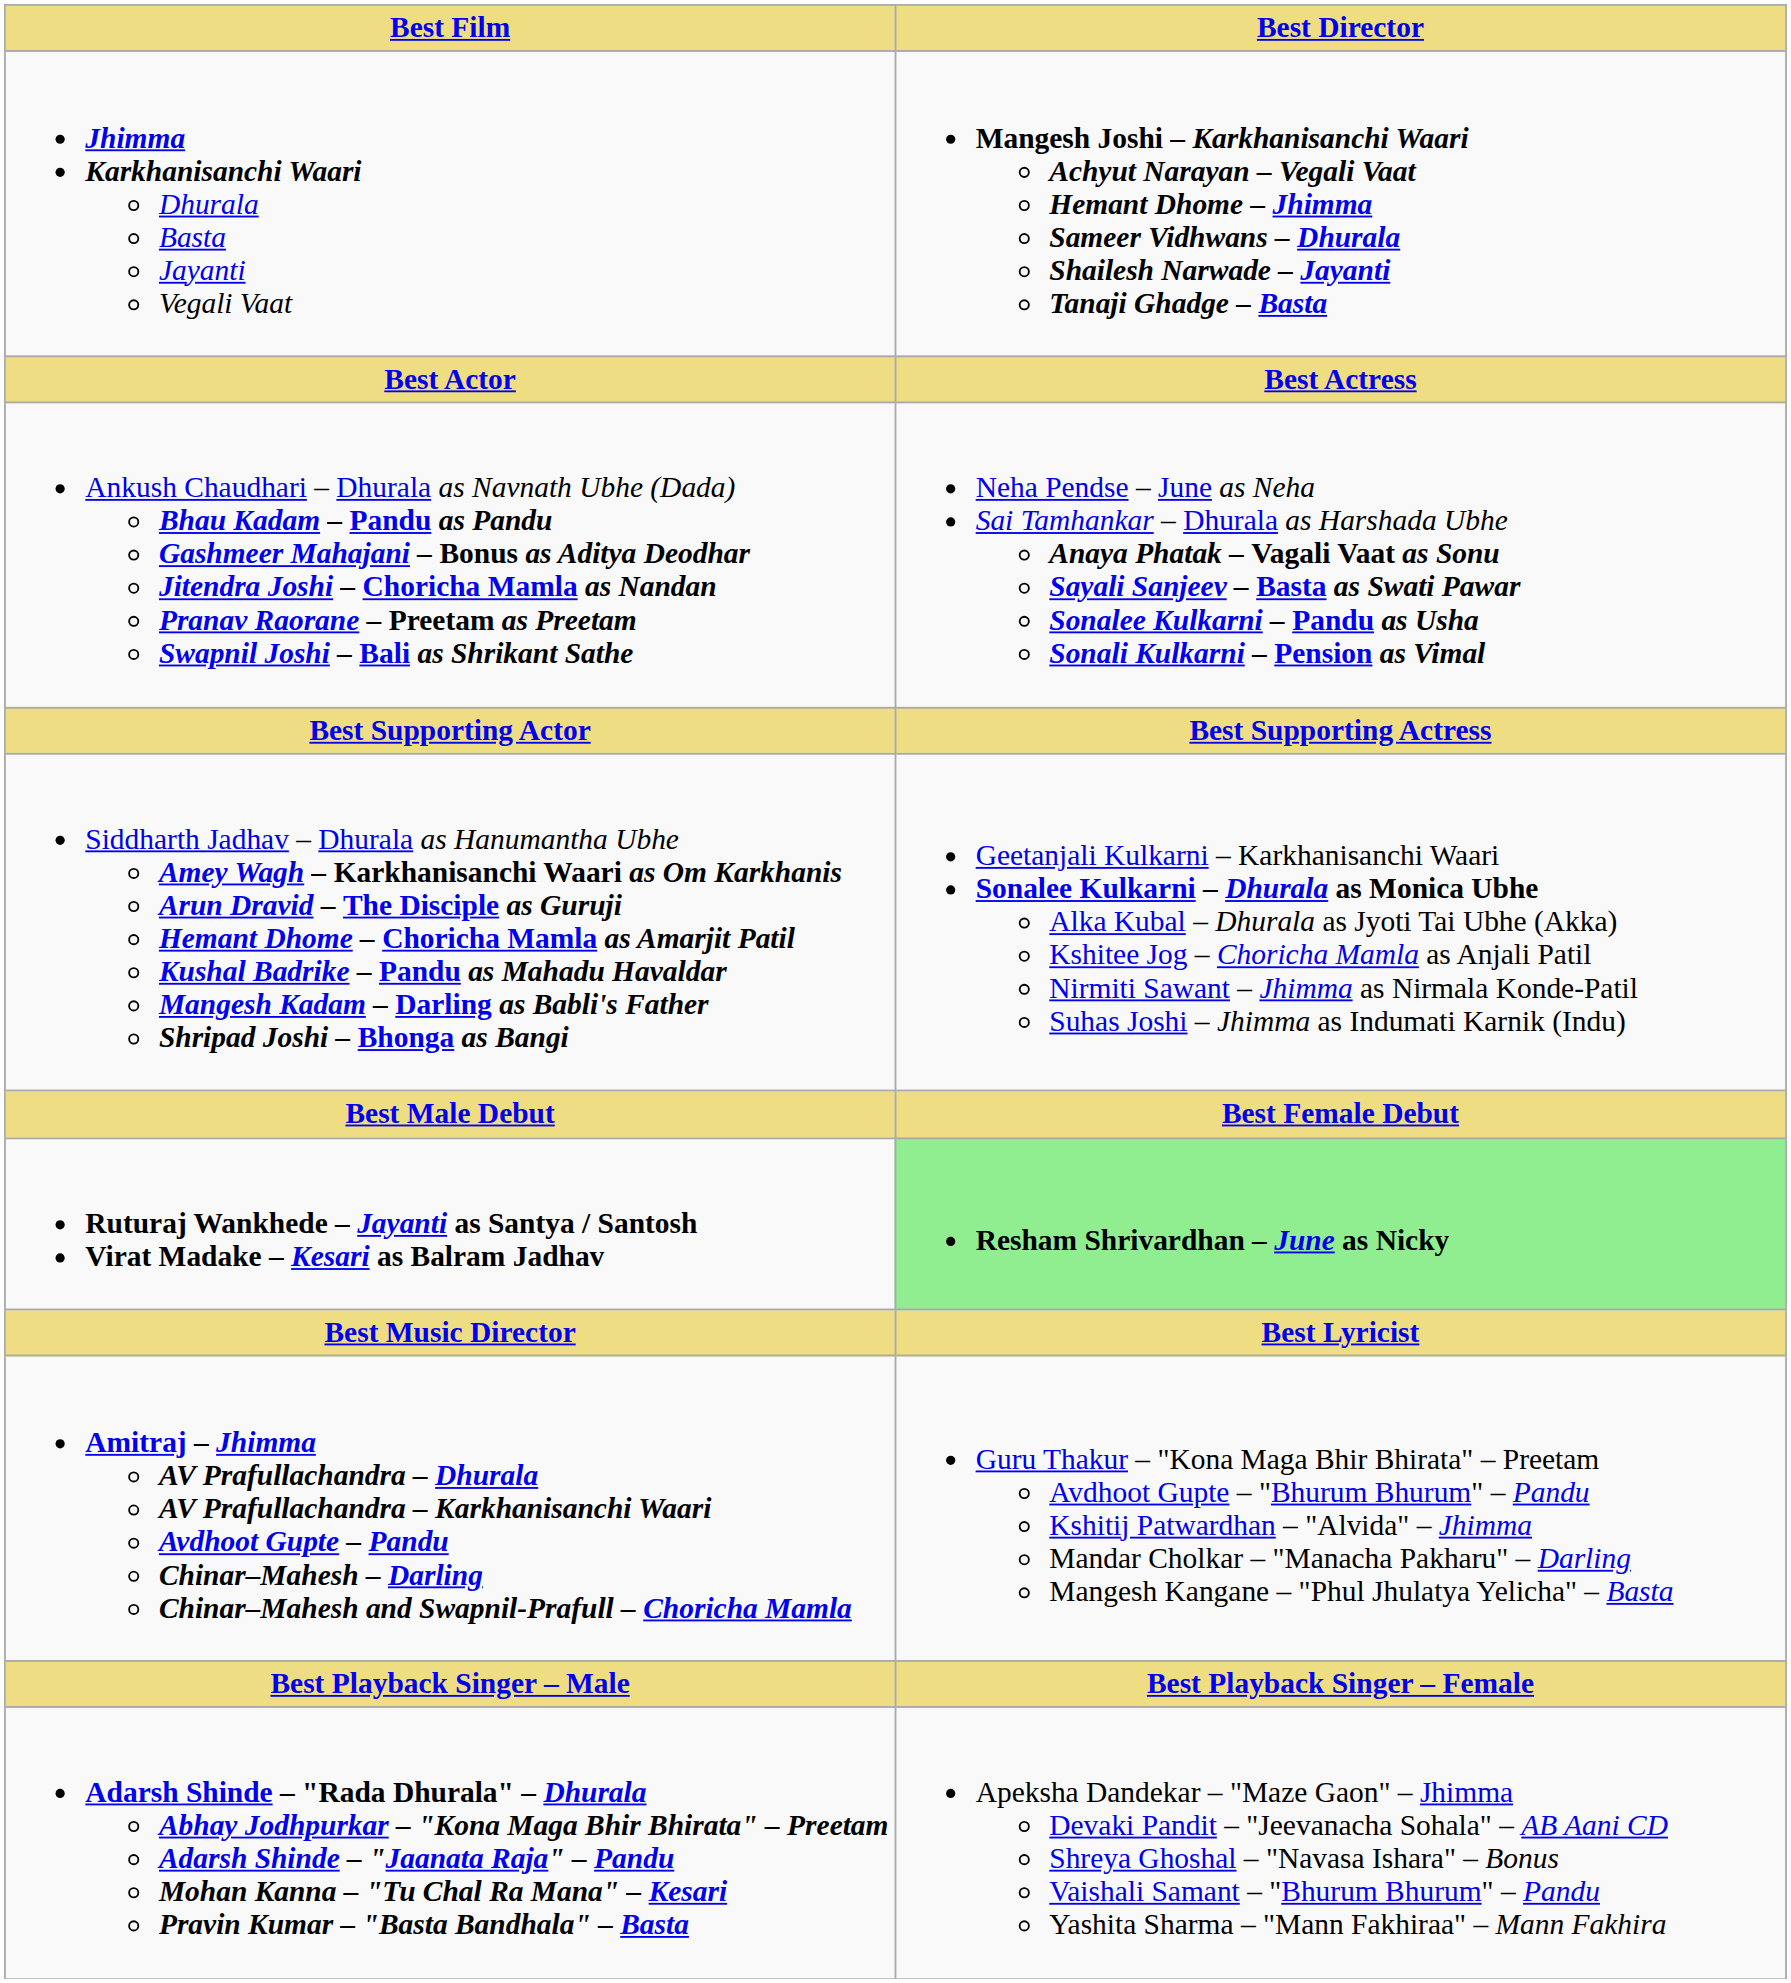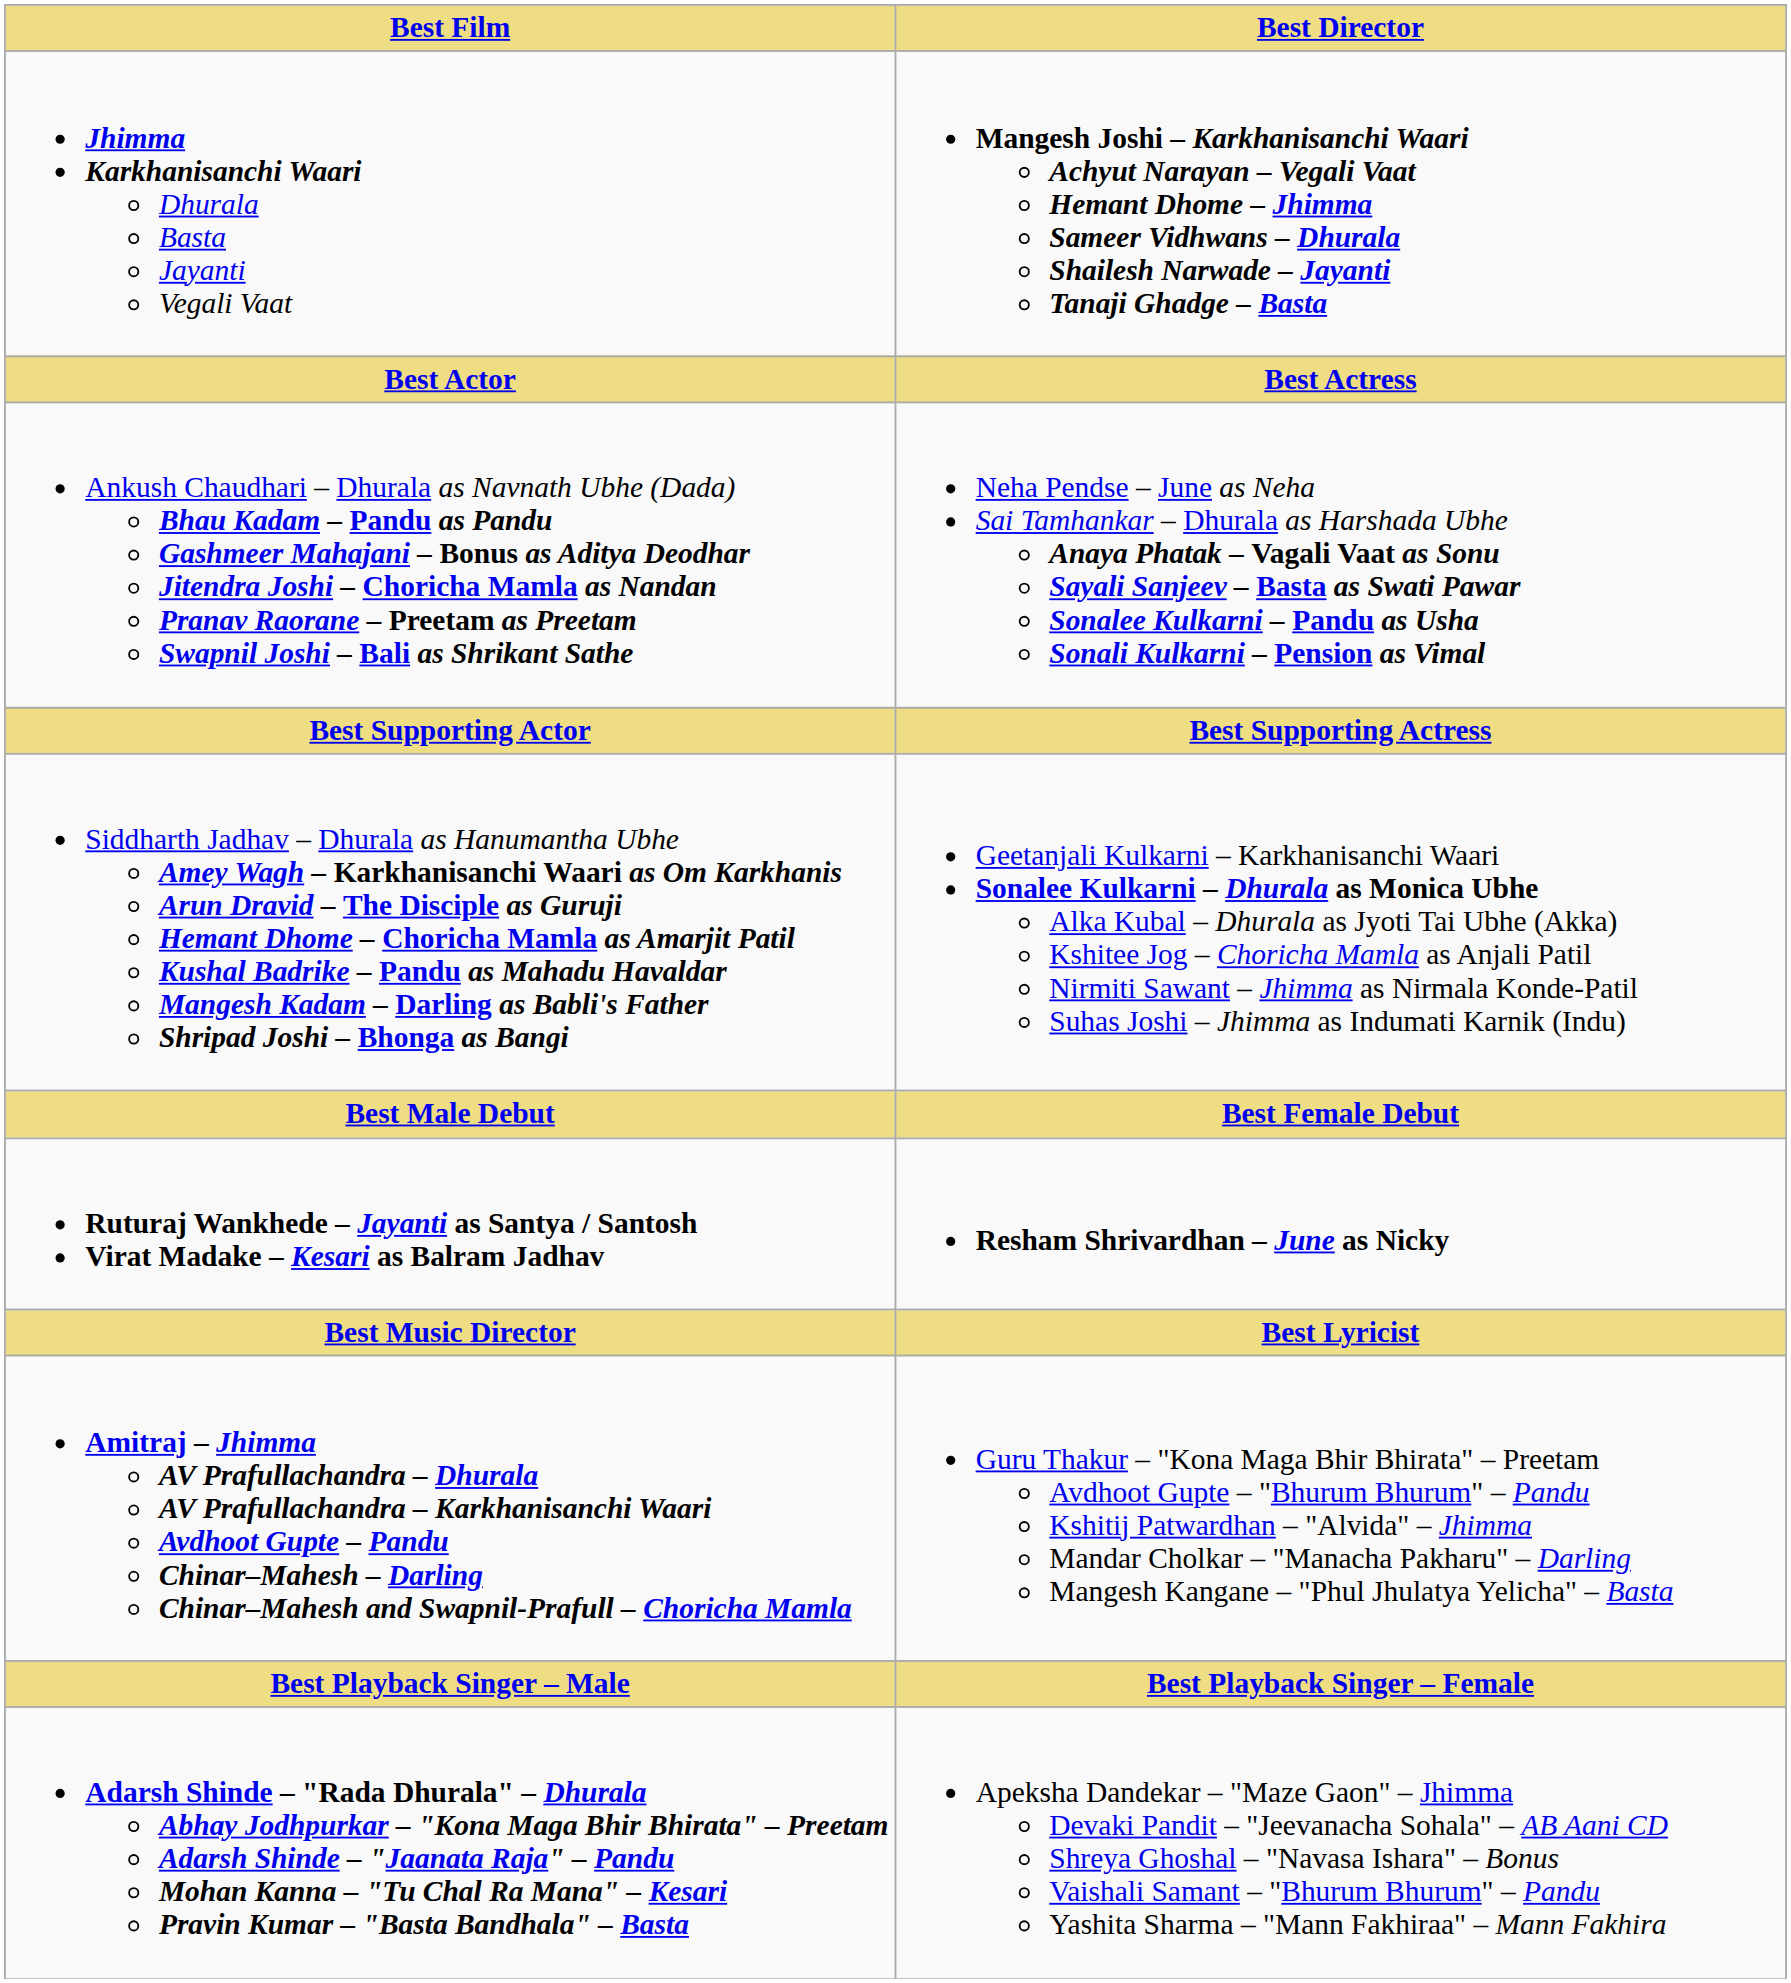(1340, 1240) lightgreen background -> (1340, 1240) no background
